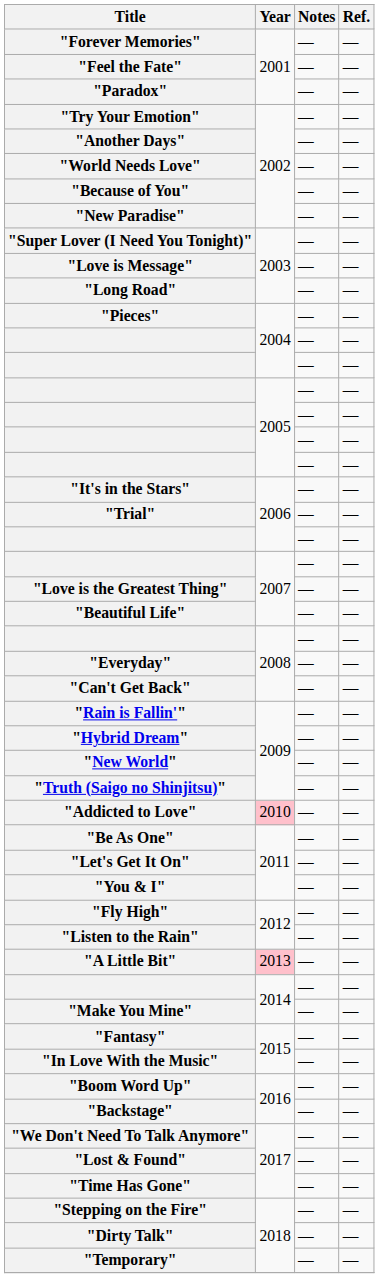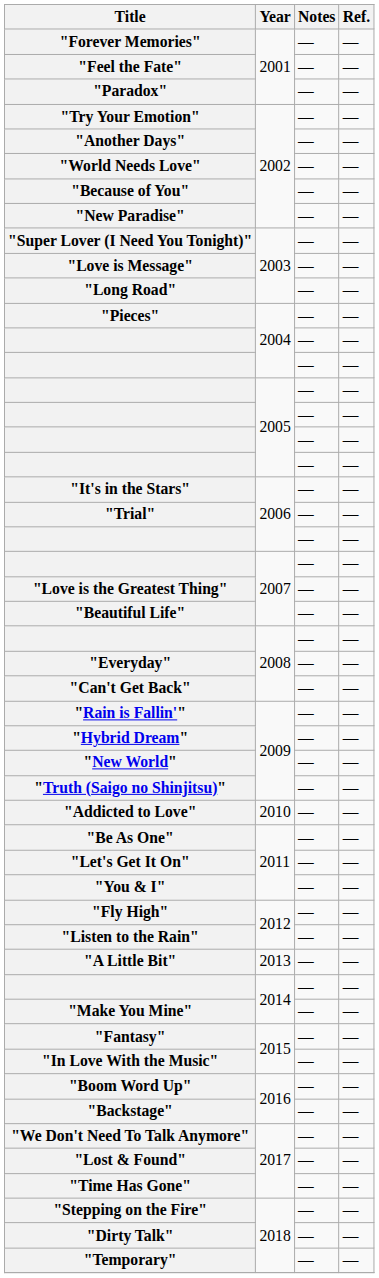(275, 812) pink background -> (275, 812) no background
(275, 961) pink background -> (275, 961) no background
